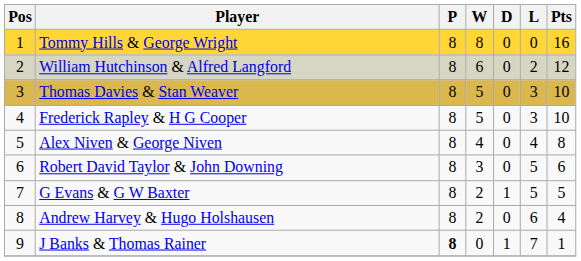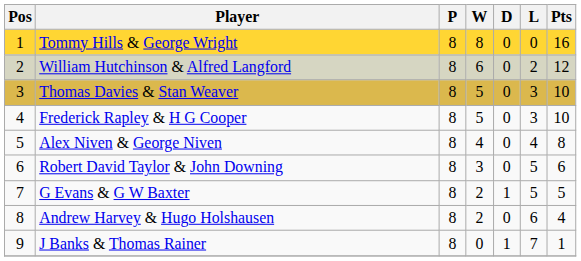(452, 243) bold -> (452, 243) normal
